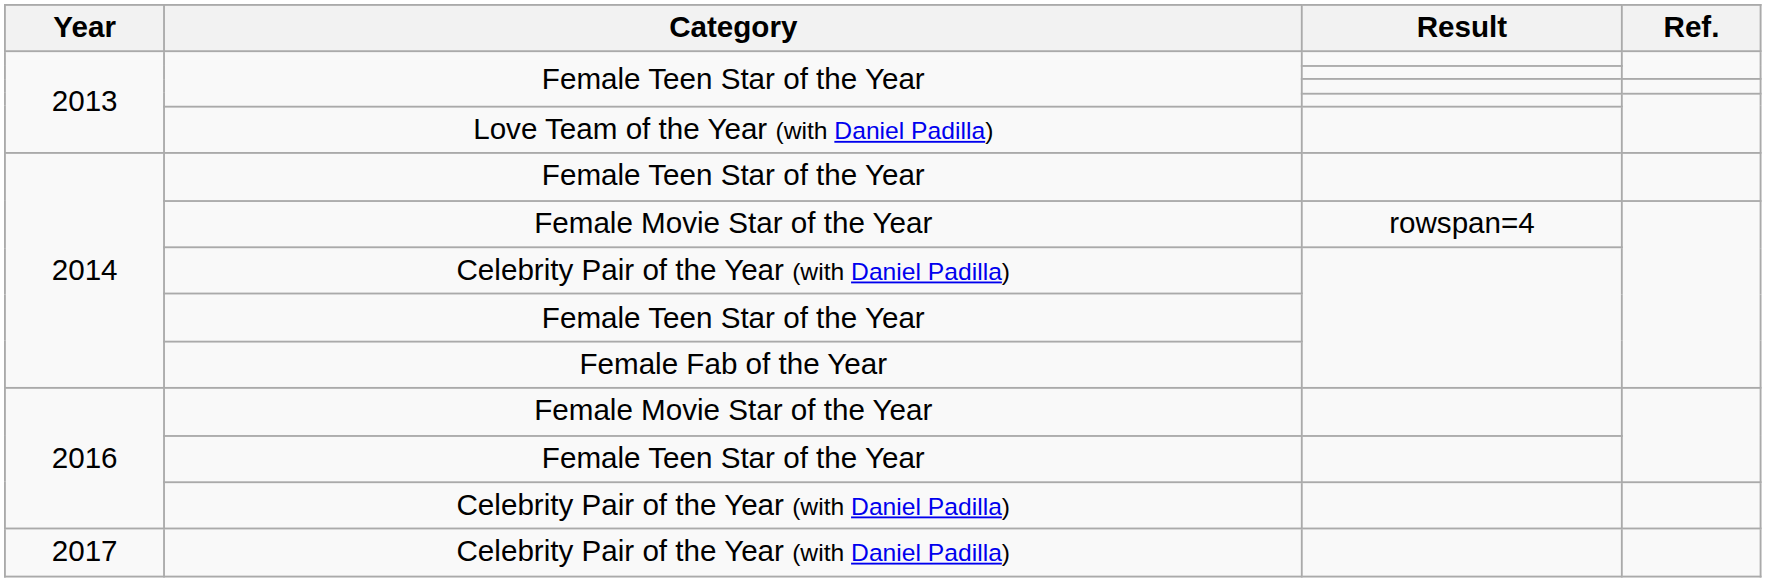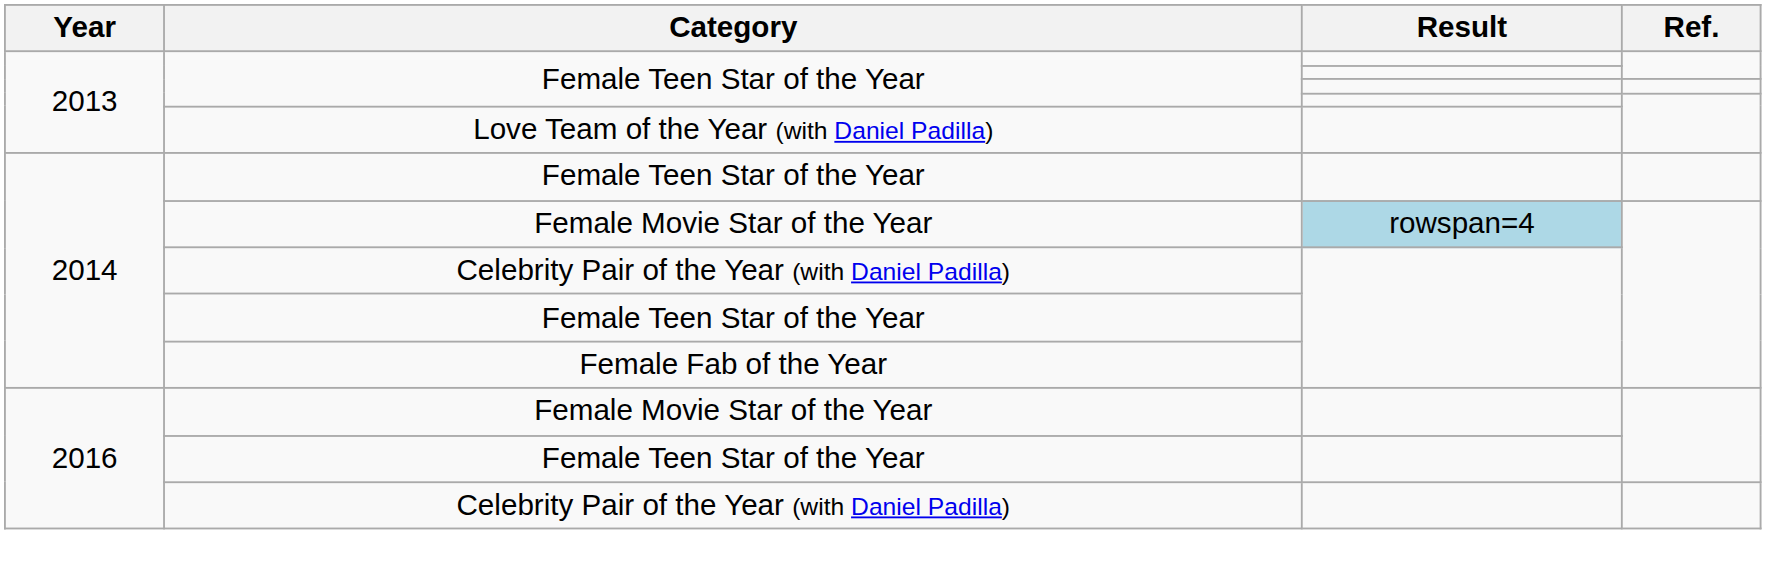(1462, 223) no background -> (1462, 223) lightblue background
- row: (85, 551)
